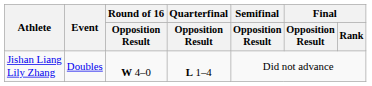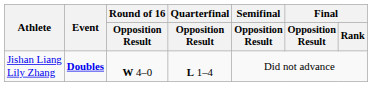(85, 66) normal -> (85, 66) bold
